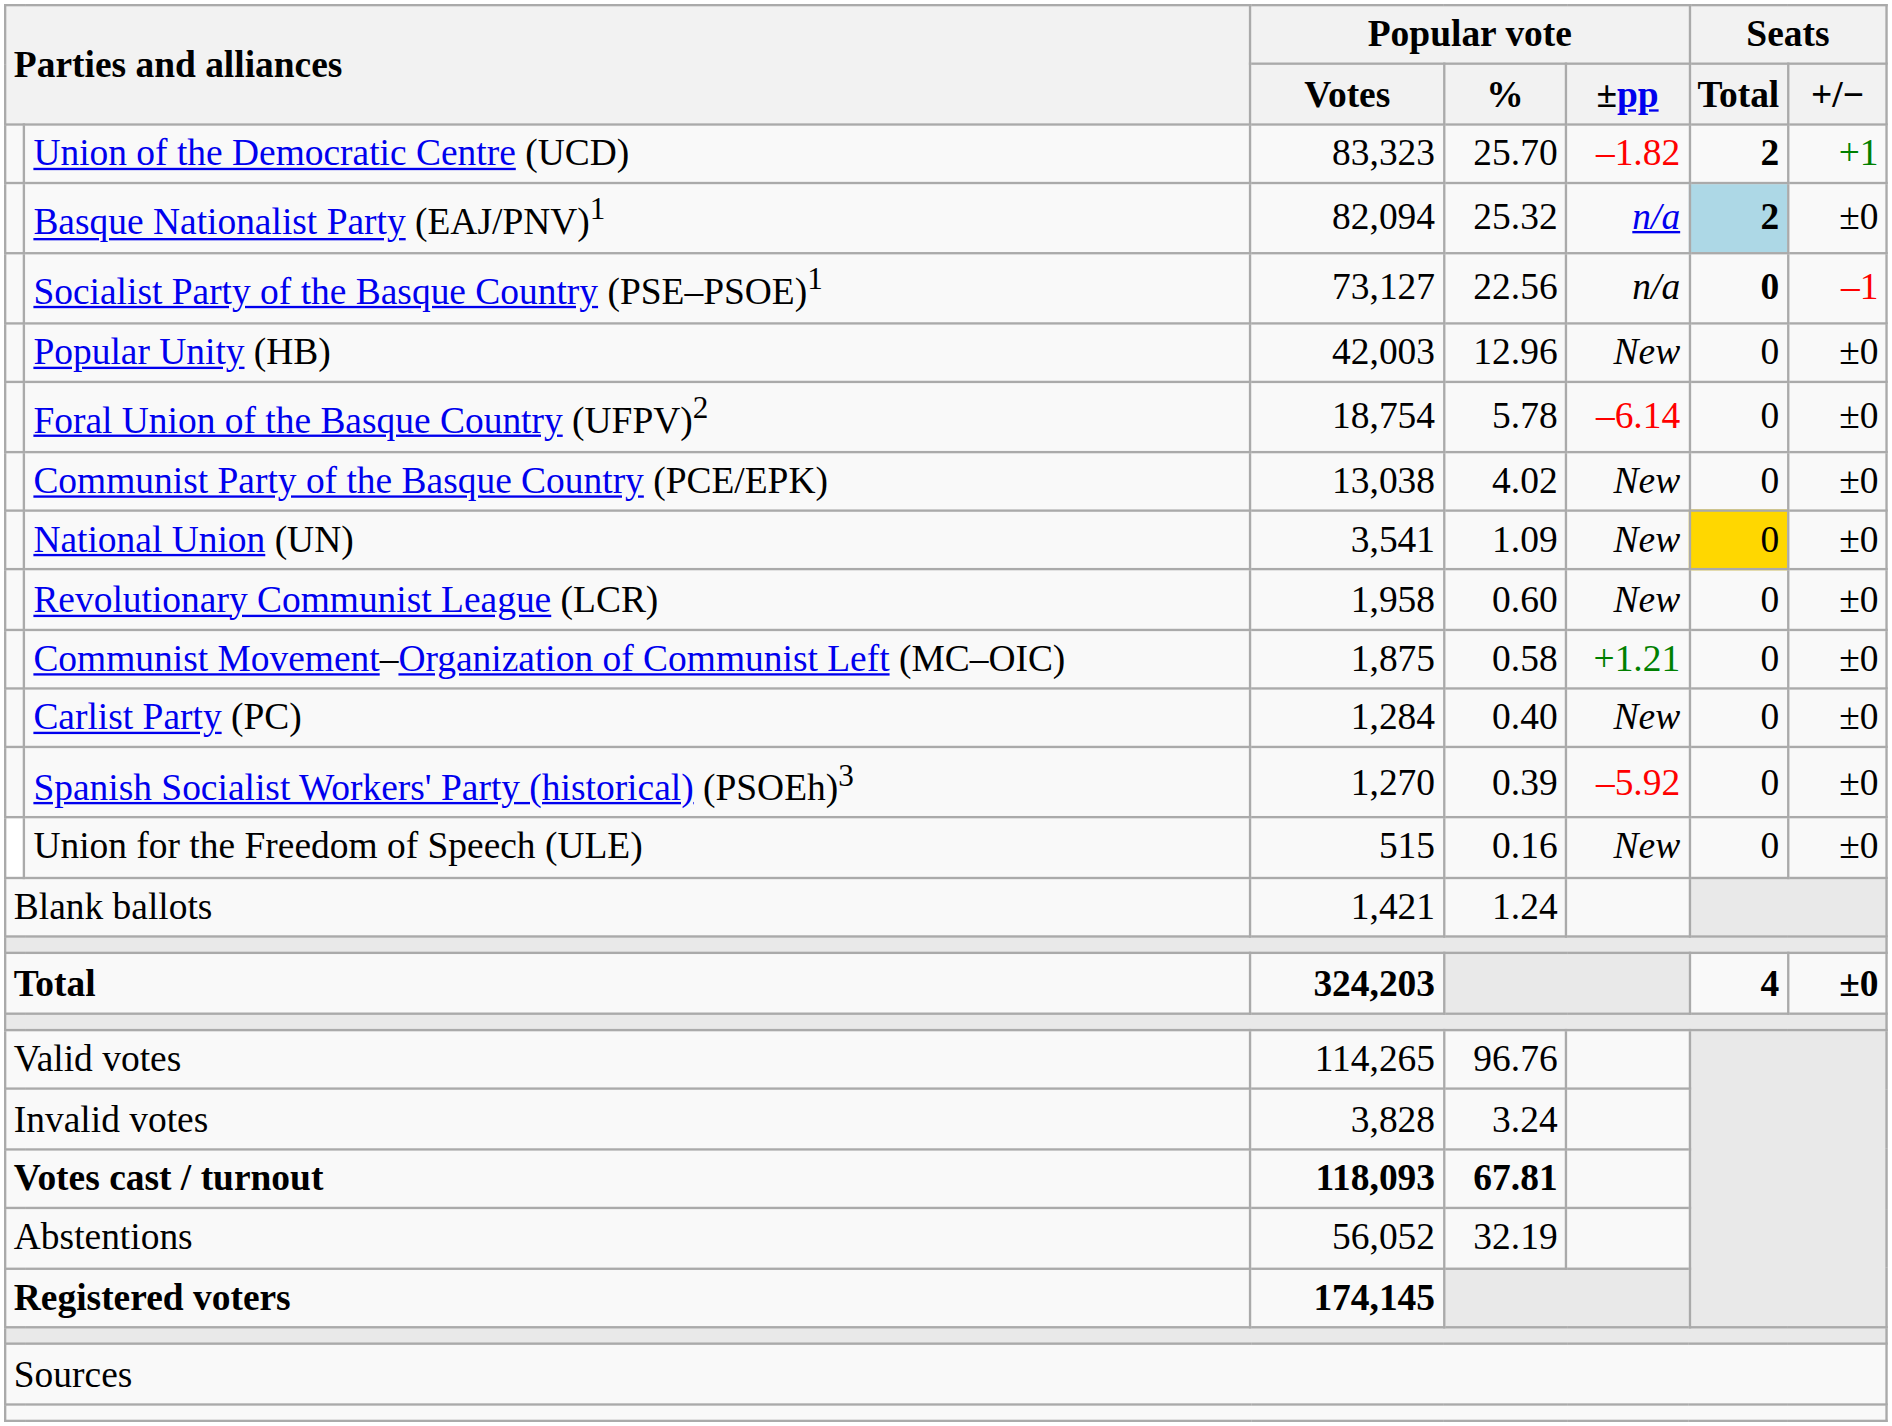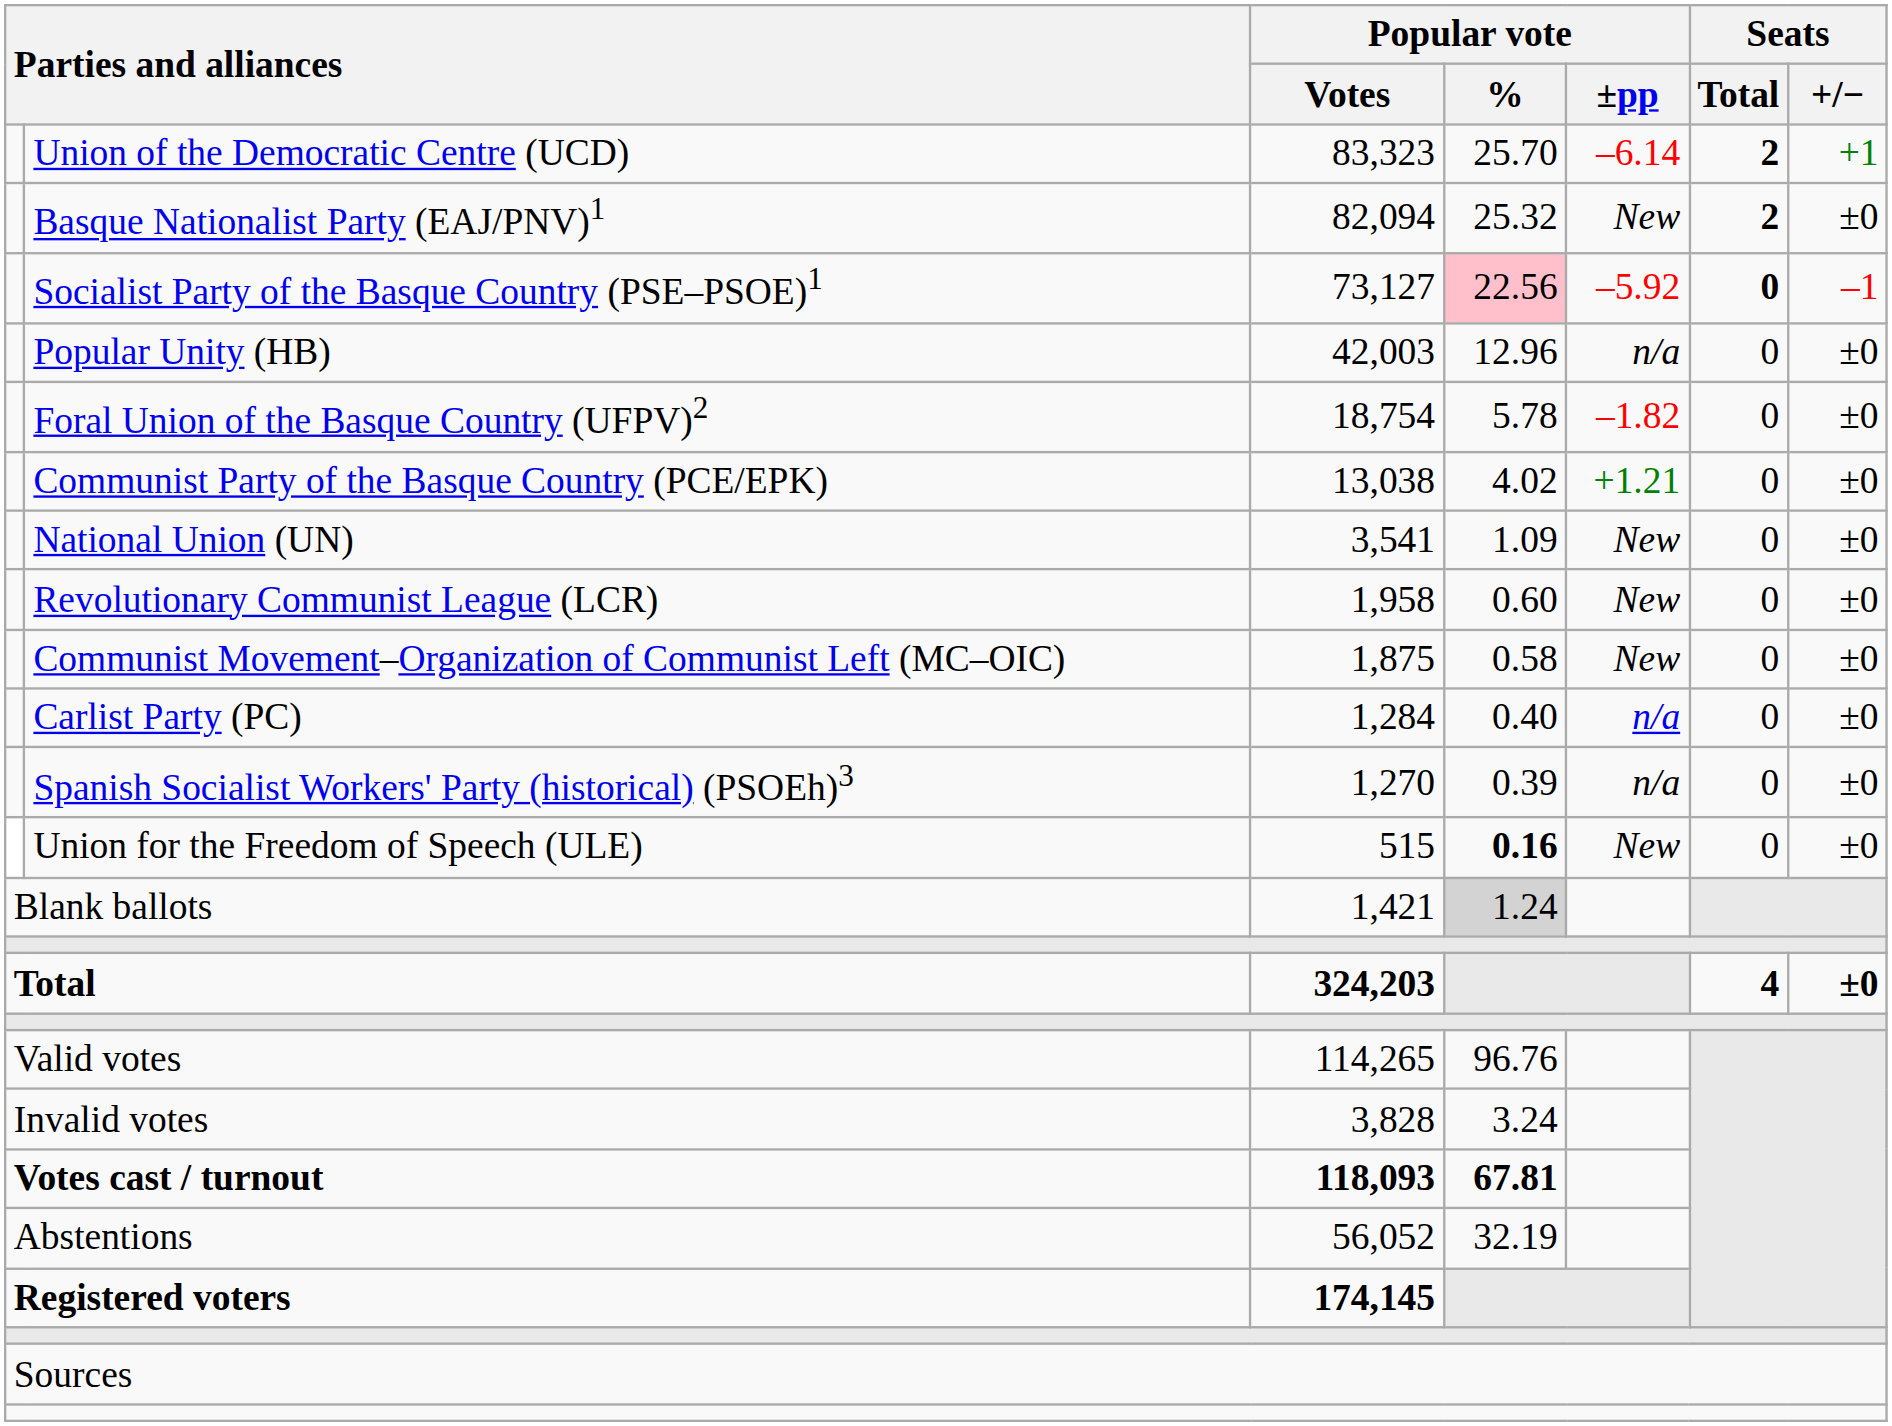(1638, 152) –1.82 -> (1638, 152) –6.14
(1656, 217) n/a -> (1647, 217) New
(1770, 217) lightblue background -> (1770, 217) no background
(1515, 286) no background -> (1515, 286) pink background
(1656, 286) n/a -> (1638, 286) –5.92
(1647, 351) New -> (1656, 351) n/a
(1638, 415) –6.14 -> (1638, 415) –1.82
(1647, 480) New -> (1637, 480) +1.21
(1770, 539) gold background -> (1770, 539) no background
(1637, 658) +1.21 -> (1647, 658) New
(1647, 717) New -> (1656, 717) n/a
(1638, 782) –5.92 -> (1656, 782) n/a
(1525, 846) normal -> (1525, 846) bold
(1525, 905) no background -> (1525, 905) lightgrey background
